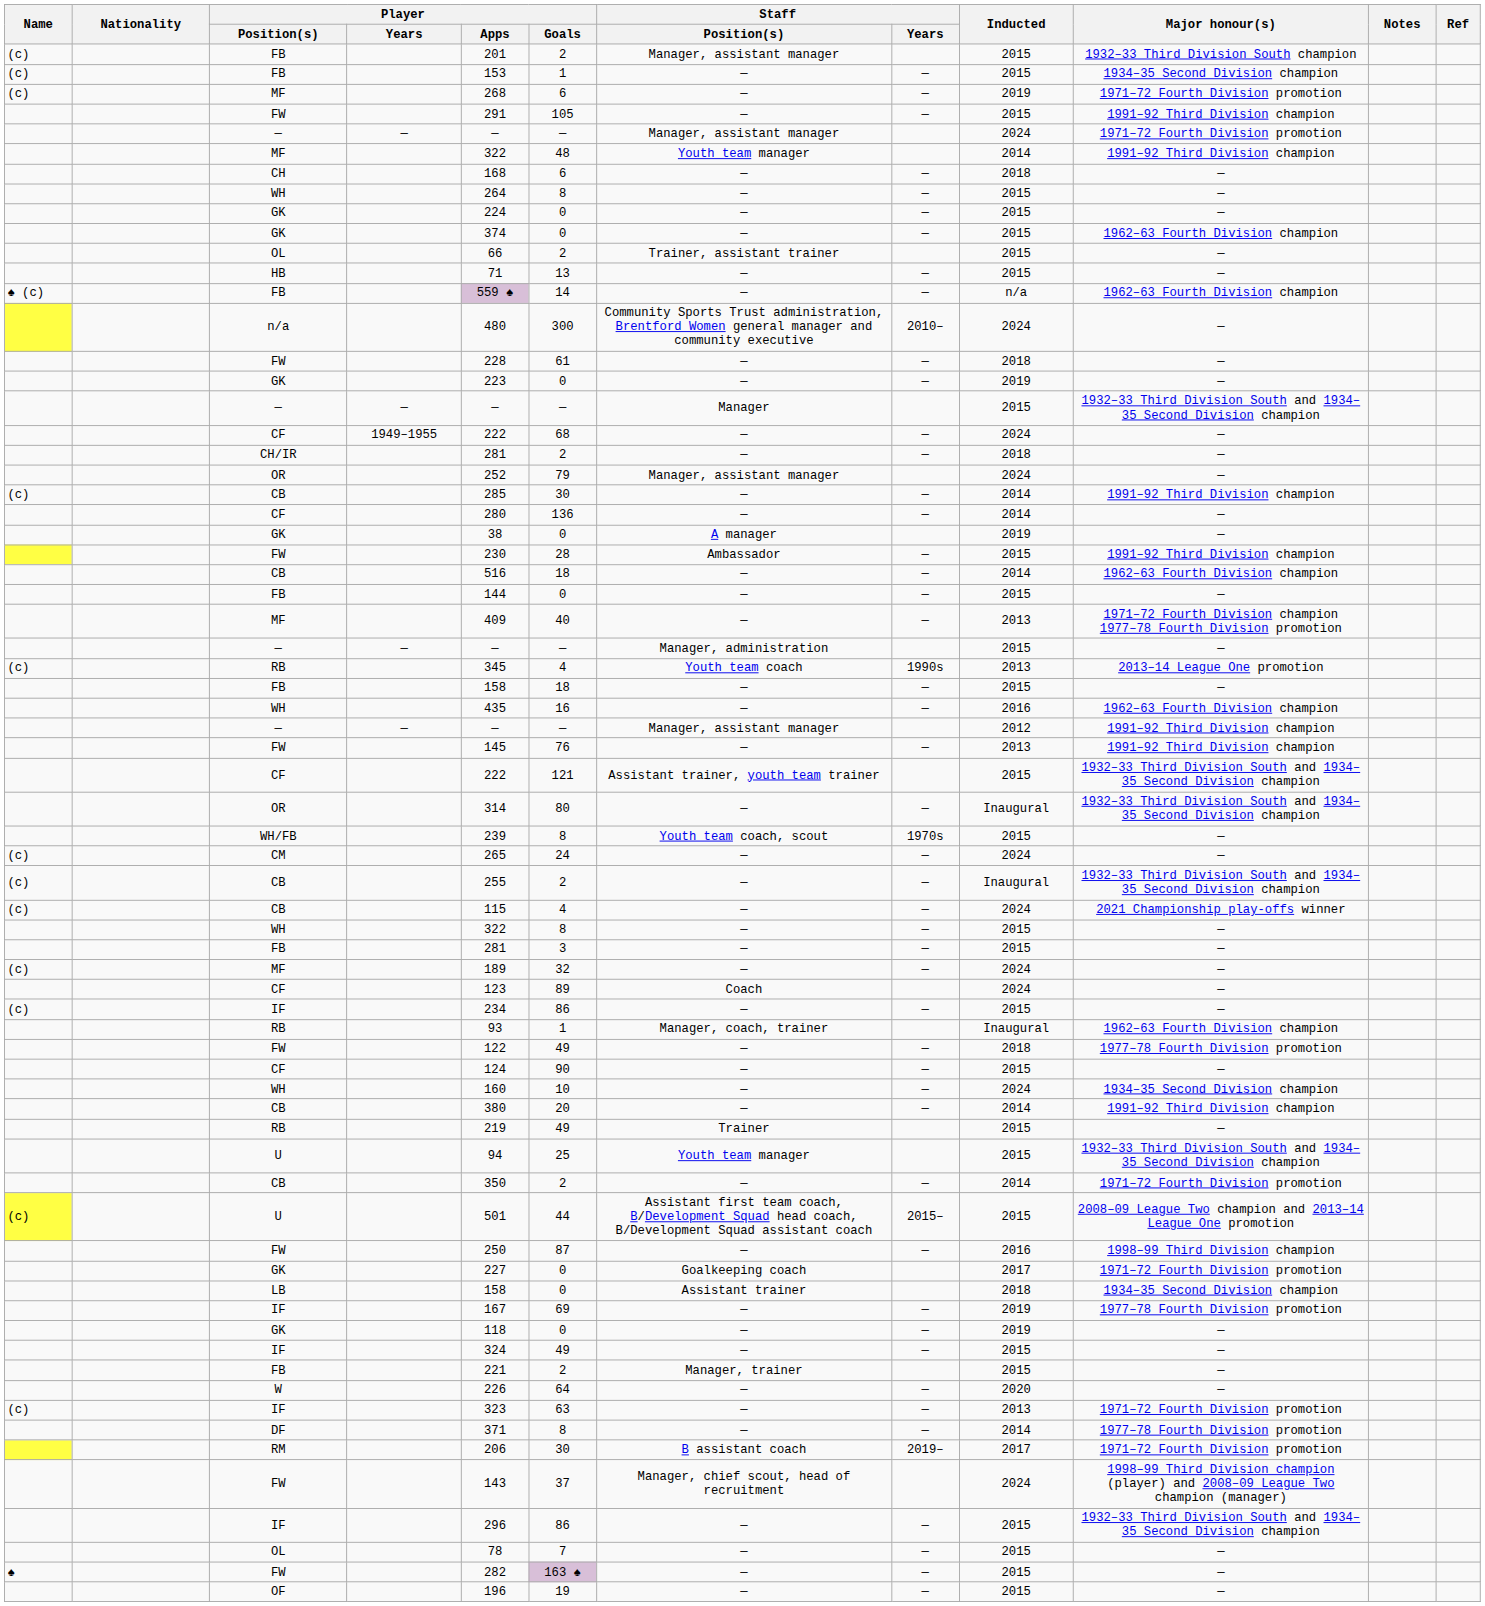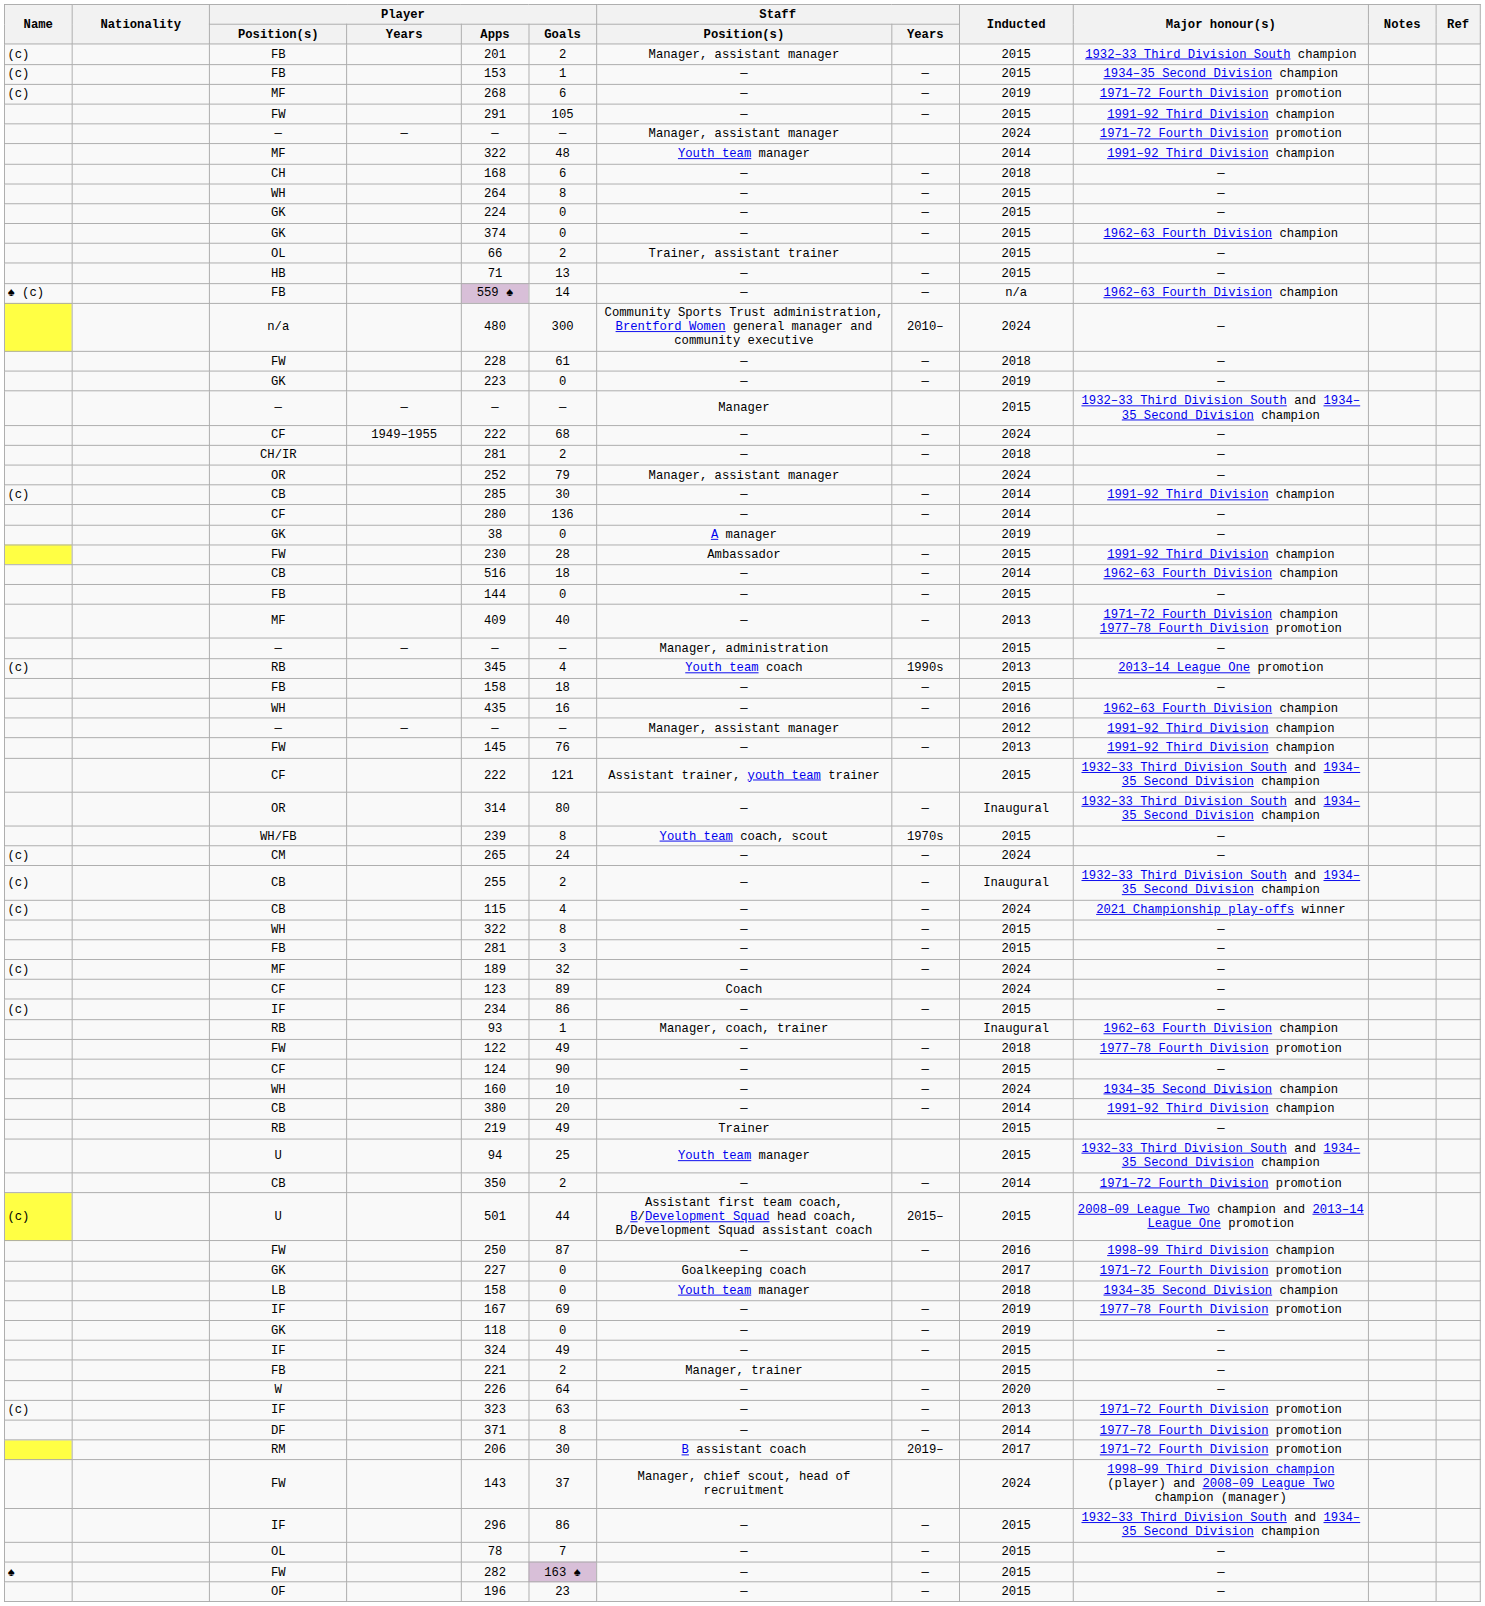(744, 1291) Assistant trainer -> (744, 1291) Youth team manager
(563, 1592) 19 -> (563, 1592) 23
